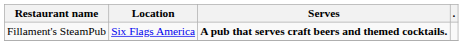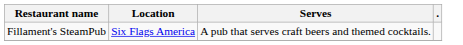(324, 31) bold -> (316, 31) normal
